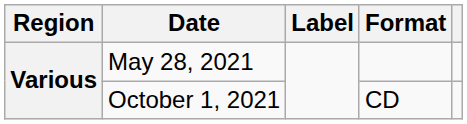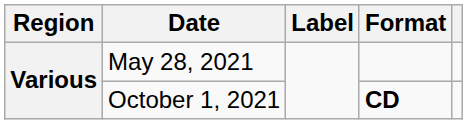(382, 99) normal -> (382, 99) bold
